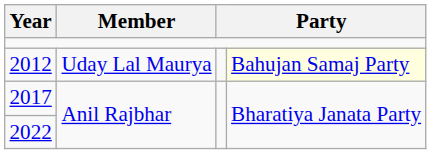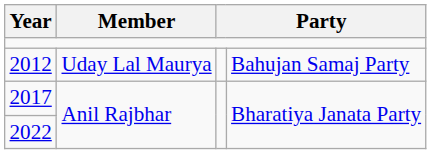(320, 64) lightyellow background -> (320, 64) no background
